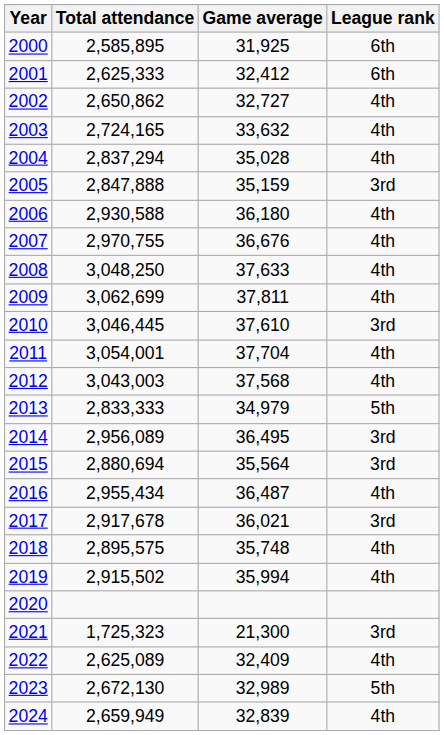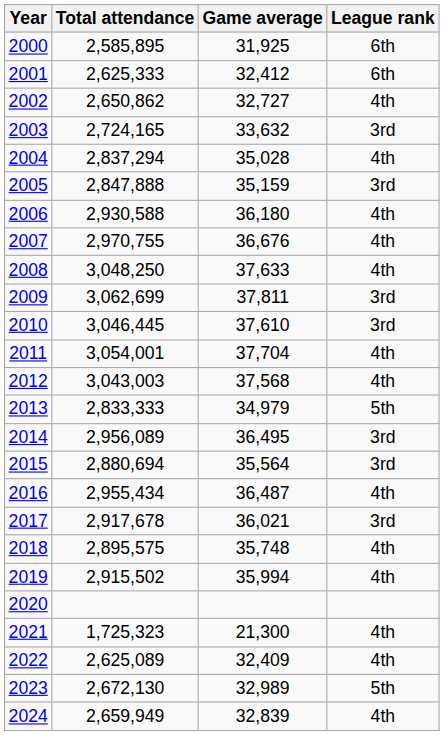(383, 130) 4th -> (383, 130) 3rd
(383, 297) 4th -> (383, 297) 3rd
(383, 632) 3rd -> (383, 632) 4th
